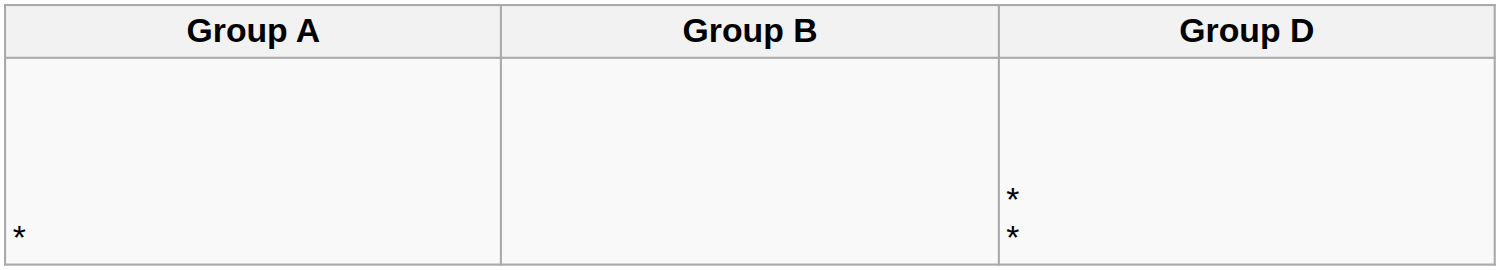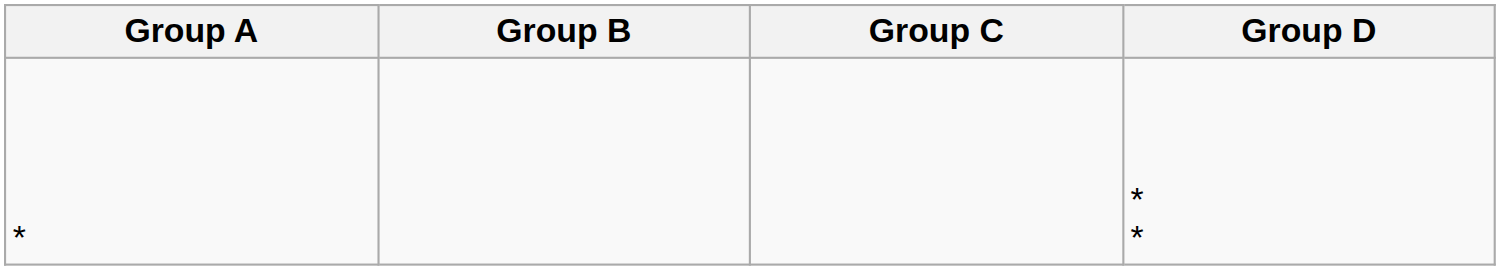+ column: (936, 31)
